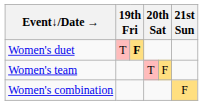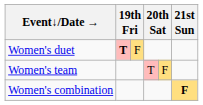(123, 50) normal -> (123, 50) bold
(137, 50) bold -> (137, 50) normal
(185, 90) normal -> (185, 90) bold
